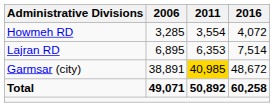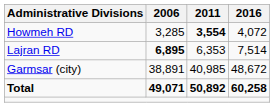(211, 32) normal -> (211, 32) bold
(170, 50) normal -> (170, 50) bold
(208, 69) gold background -> (208, 69) no background
